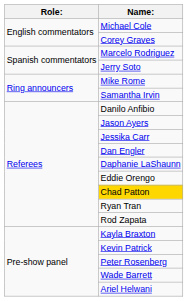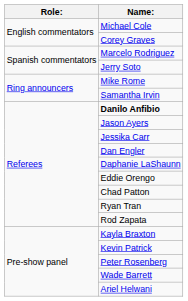(127, 109) normal -> (130, 109) bold
(125, 192) gold background -> (125, 192) no background
